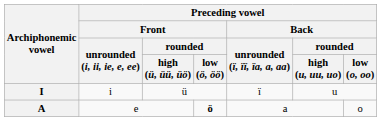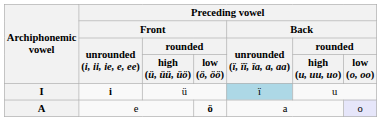(111, 91) normal -> (111, 91) bold
(260, 91) no background -> (260, 91) lightblue background
(360, 108) no background -> (360, 108) lavender background
